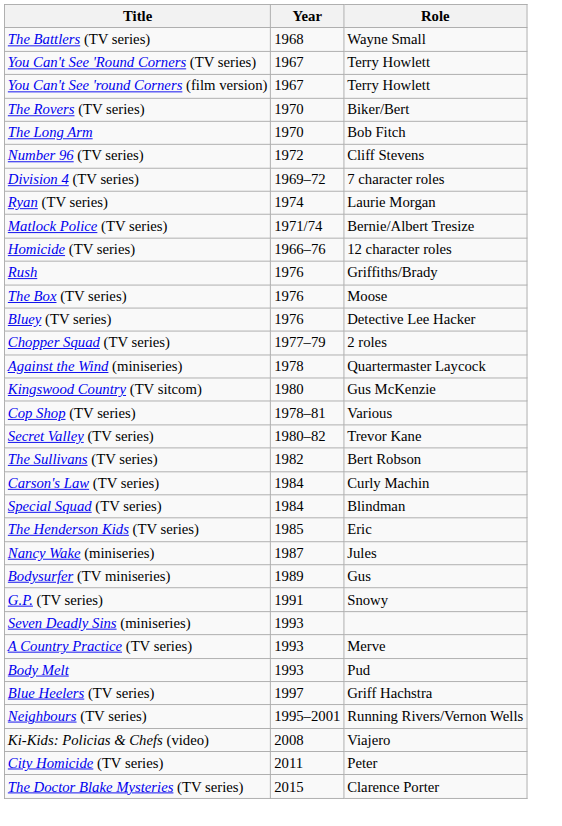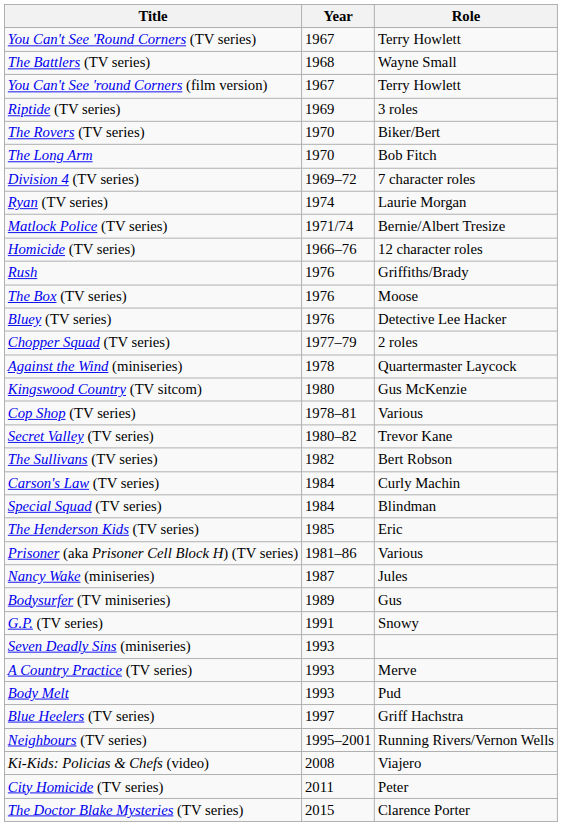rows swapped: (132, 62) <-> (79, 39)
+ row: (64, 109)
- row: (76, 156)
+ row: (153, 553)
